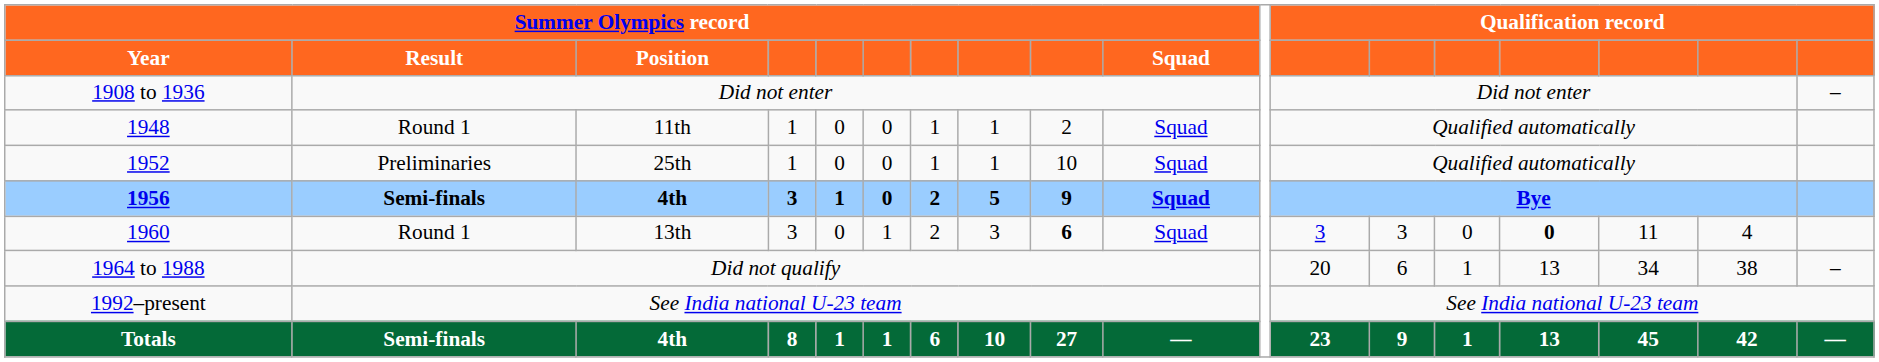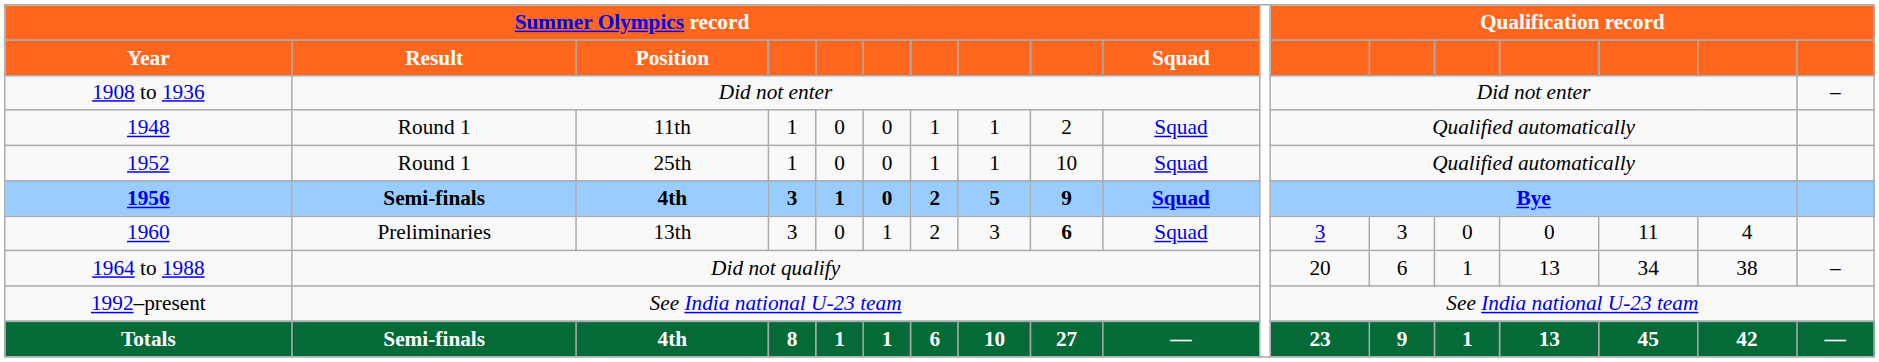(434, 163) Preliminaries -> (434, 163) Round 1
(434, 233) Round 1 -> (434, 233) Preliminaries
(1549, 233) bold -> (1549, 233) normal
